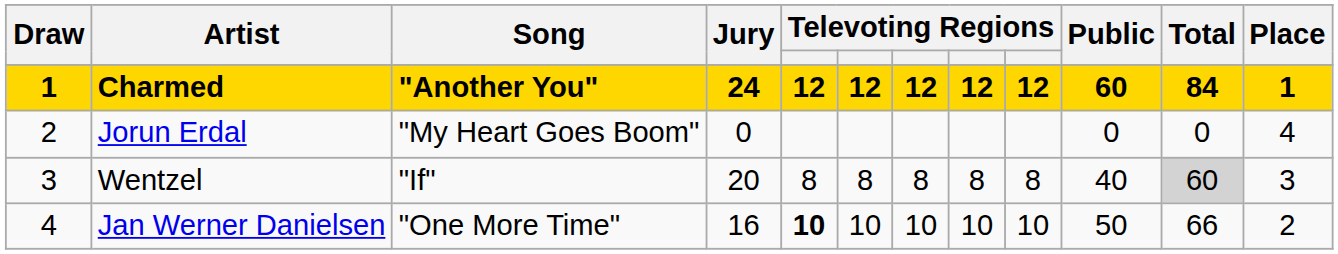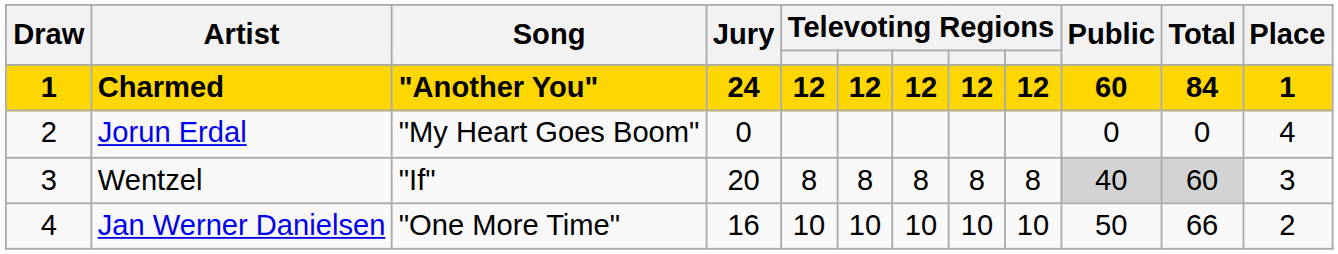(1111, 179) no background -> (1111, 179) lightgrey background
(809, 225) bold -> (809, 225) normal
